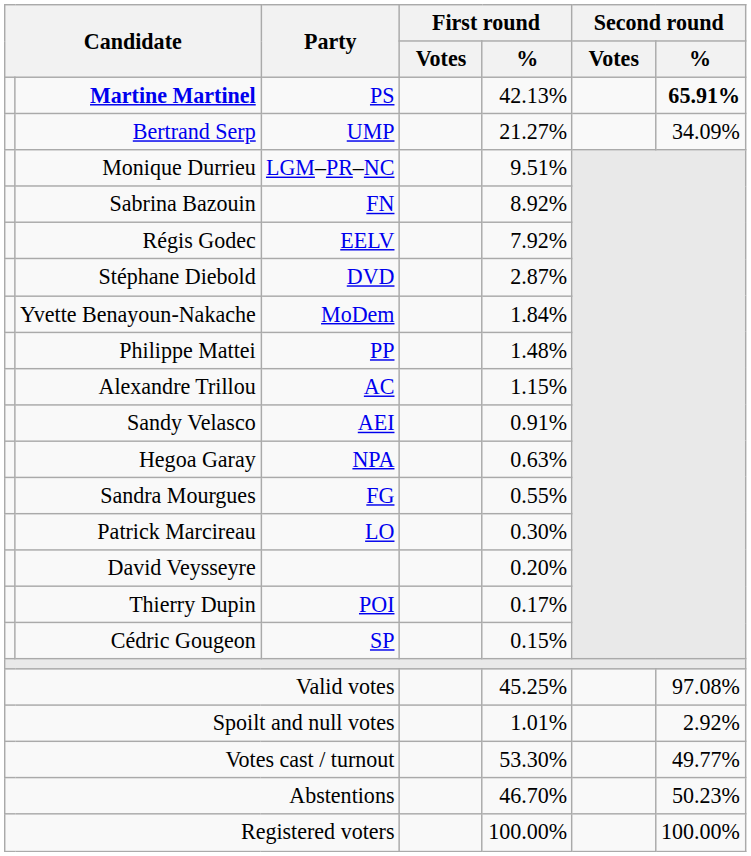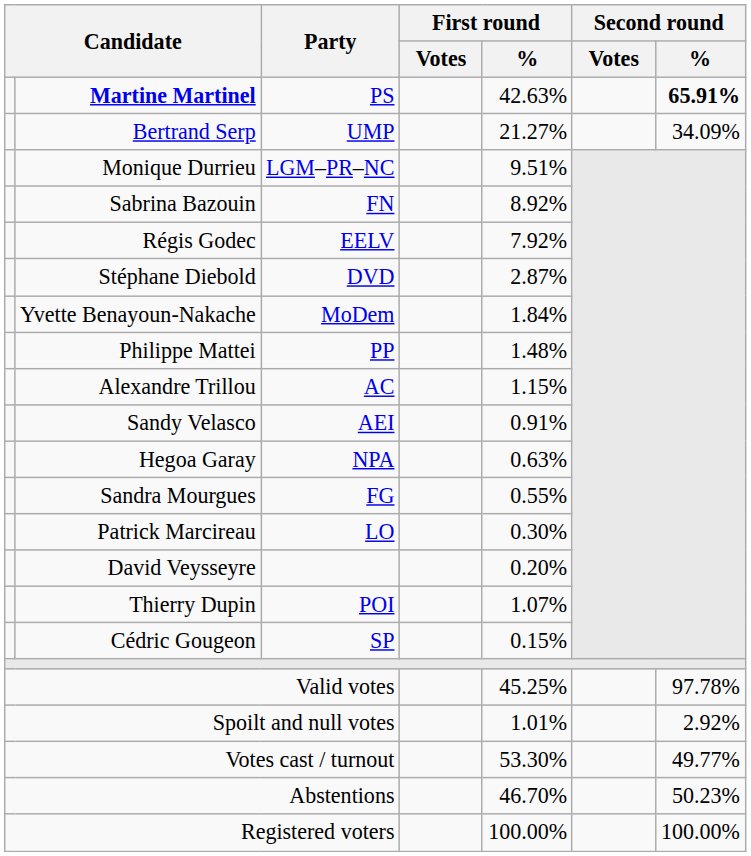(533, 95) 42.13% -> (533, 95) 42.63%
(539, 604) 0.17% -> (539, 604) 1.07%
(706, 687) 97.08% -> (706, 687) 97.78%
